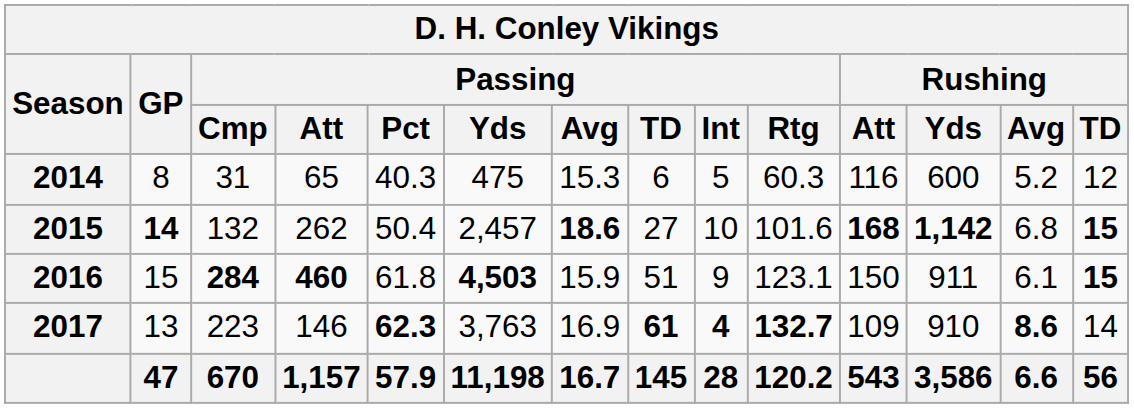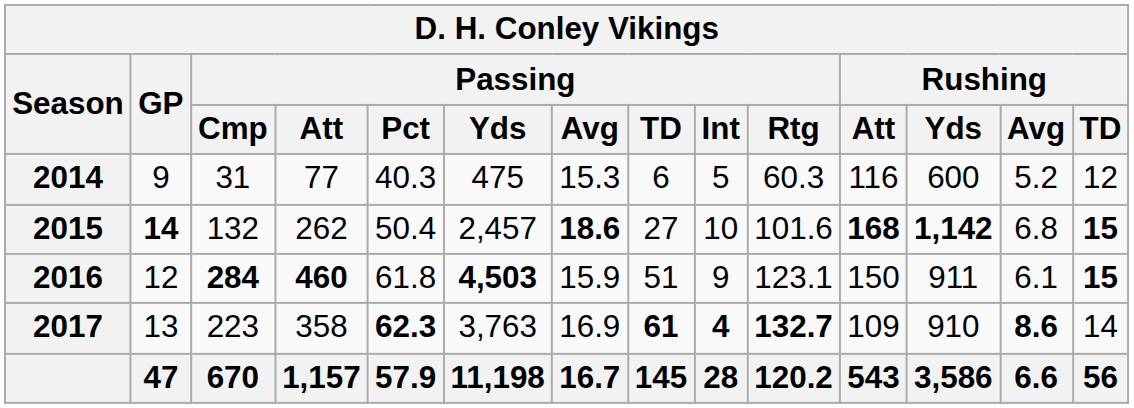(161, 178) 8 -> (161, 178) 9
(321, 178) 65 -> (321, 178) 77
(161, 278) 15 -> (161, 278) 12
(321, 327) 146 -> (321, 327) 358
